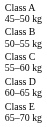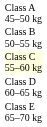(23, 62) no background -> (23, 62) lightyellow background
